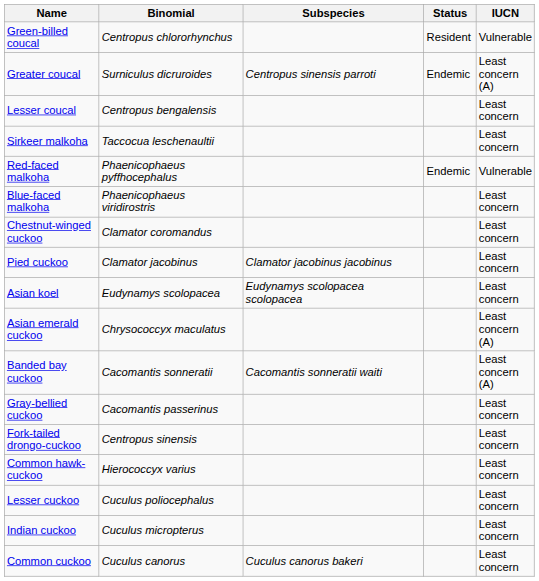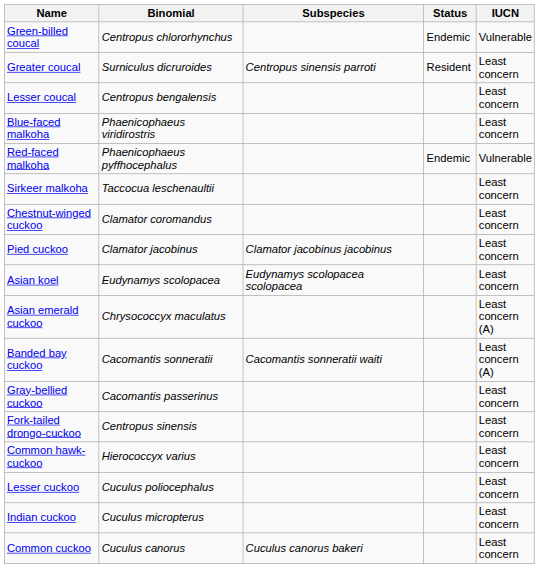(449, 37) Resident -> (448, 37) Endemic
(448, 74) Endemic -> (449, 67) Resident
(499, 74) Least concern (A) -> (499, 67) Least concern
rows swapped: (47, 141) <-> (34, 201)
